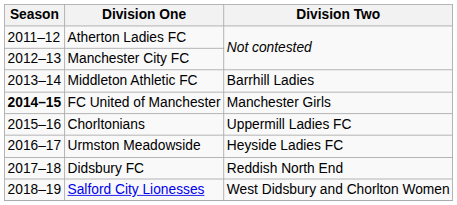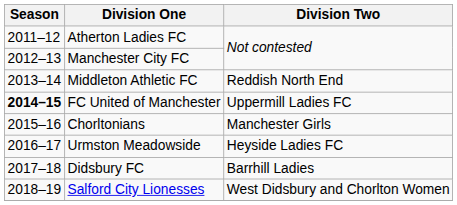(270, 80) Barrhill Ladies -> (285, 80) Reddish North End
(279, 102) Manchester Girls -> (289, 102) Uppermill Ladies FC
(289, 124) Uppermill Ladies FC -> (279, 124) Manchester Girls
(285, 168) Reddish North End -> (270, 168) Barrhill Ladies
